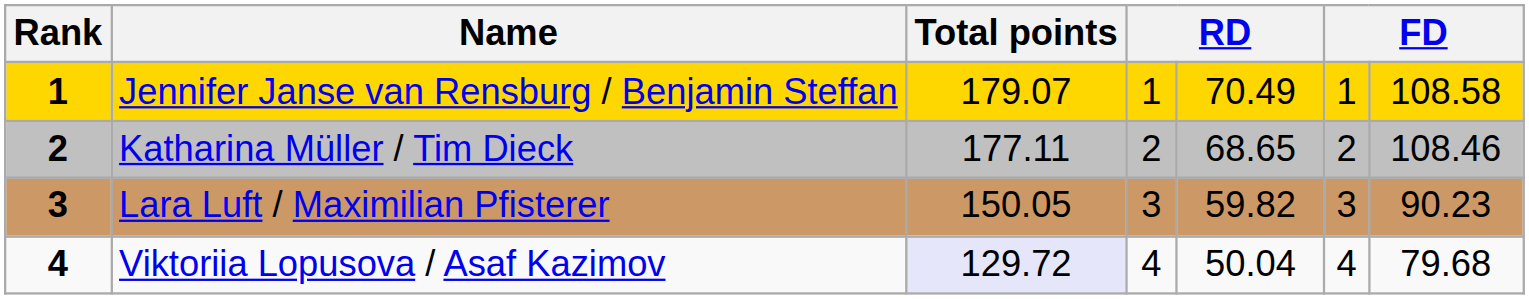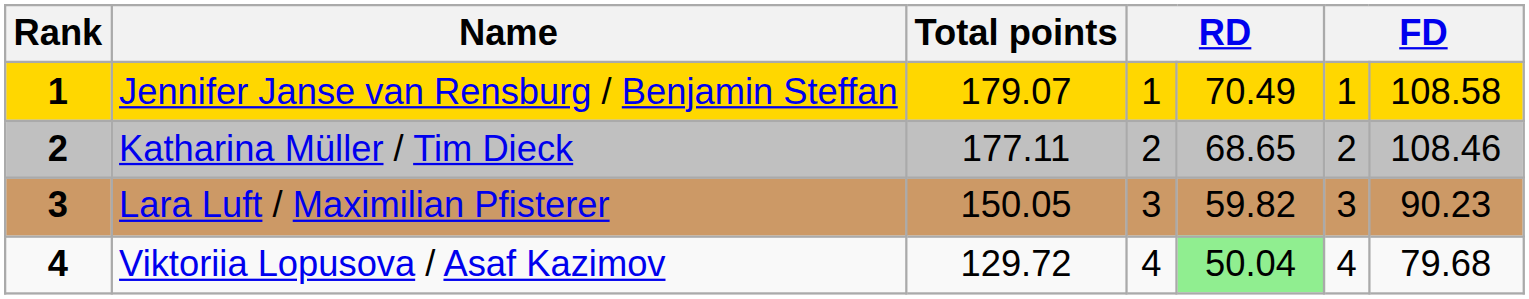(1016, 263) lavender background -> (1016, 263) no background
(1250, 263) no background -> (1250, 263) lightgreen background
